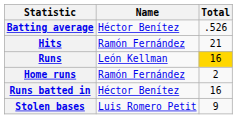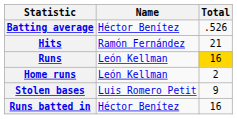(142, 75) Ramón Fernández -> (133, 75) León Kellman
rows swapped: (50, 91) <-> (50, 106)
